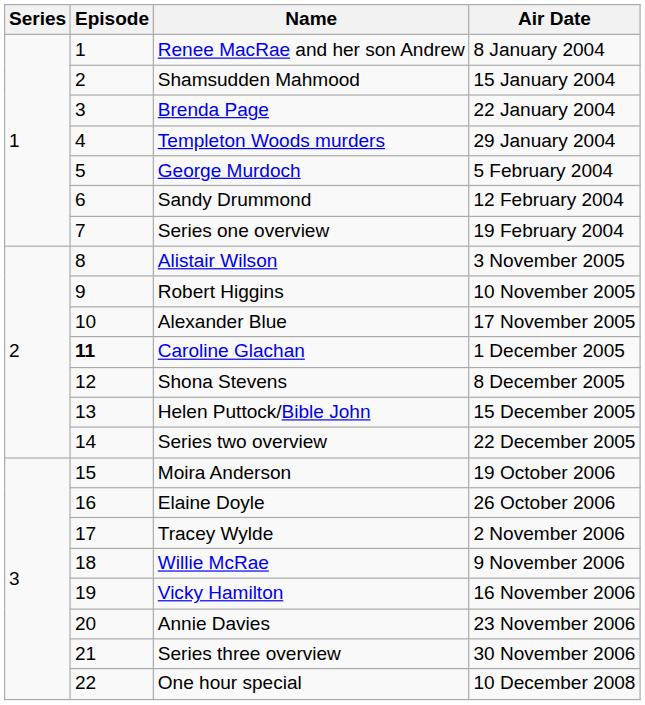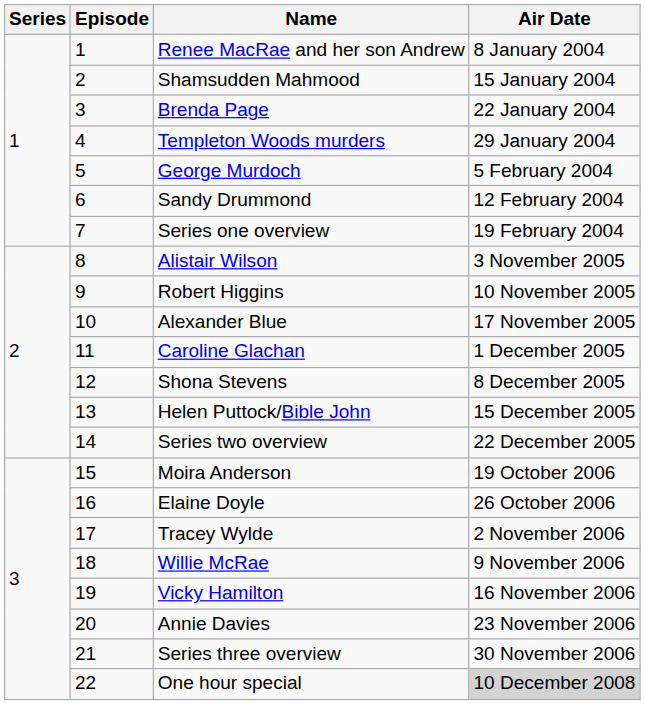(85, 351) bold -> (85, 351) normal
(554, 683) no background -> (554, 683) lightgrey background
